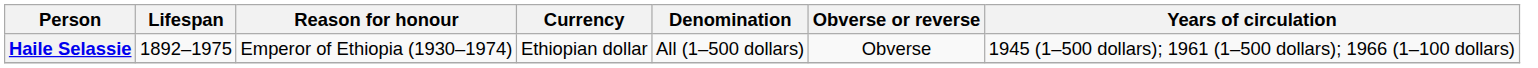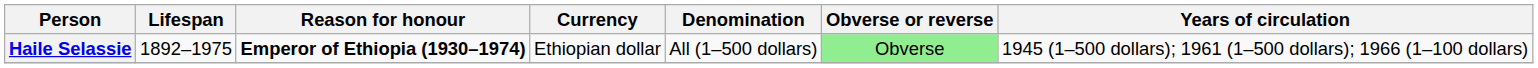(376, 48) normal -> (383, 48) bold
(897, 48) no background -> (910, 48) lightgreen background
